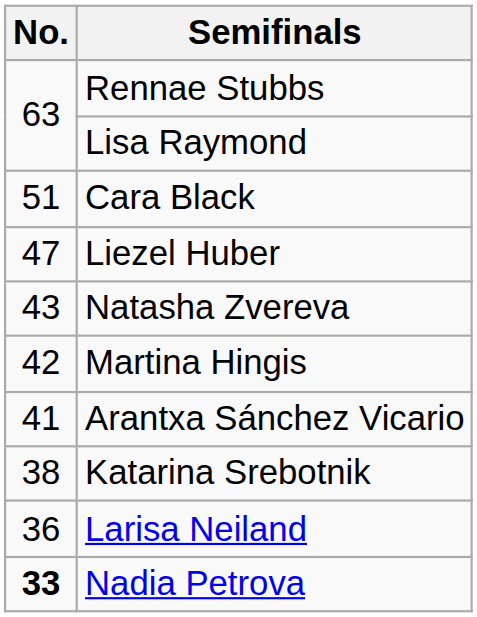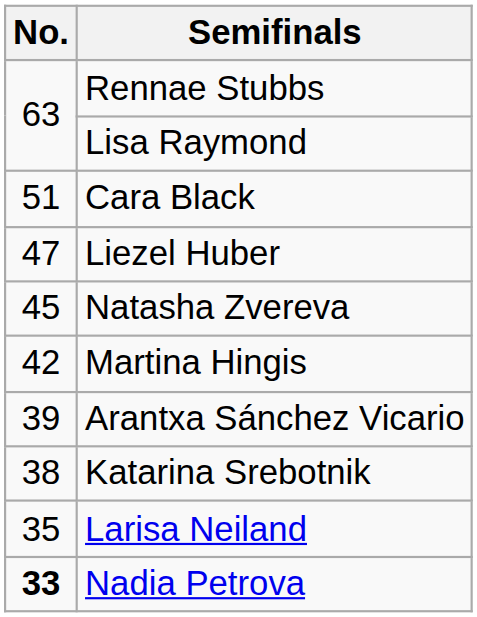(41, 308) 43 -> (41, 308) 45
(41, 418) 41 -> (41, 418) 39
(41, 528) 36 -> (41, 528) 35
